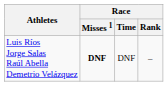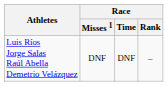(97, 58) bold -> (97, 58) normal
